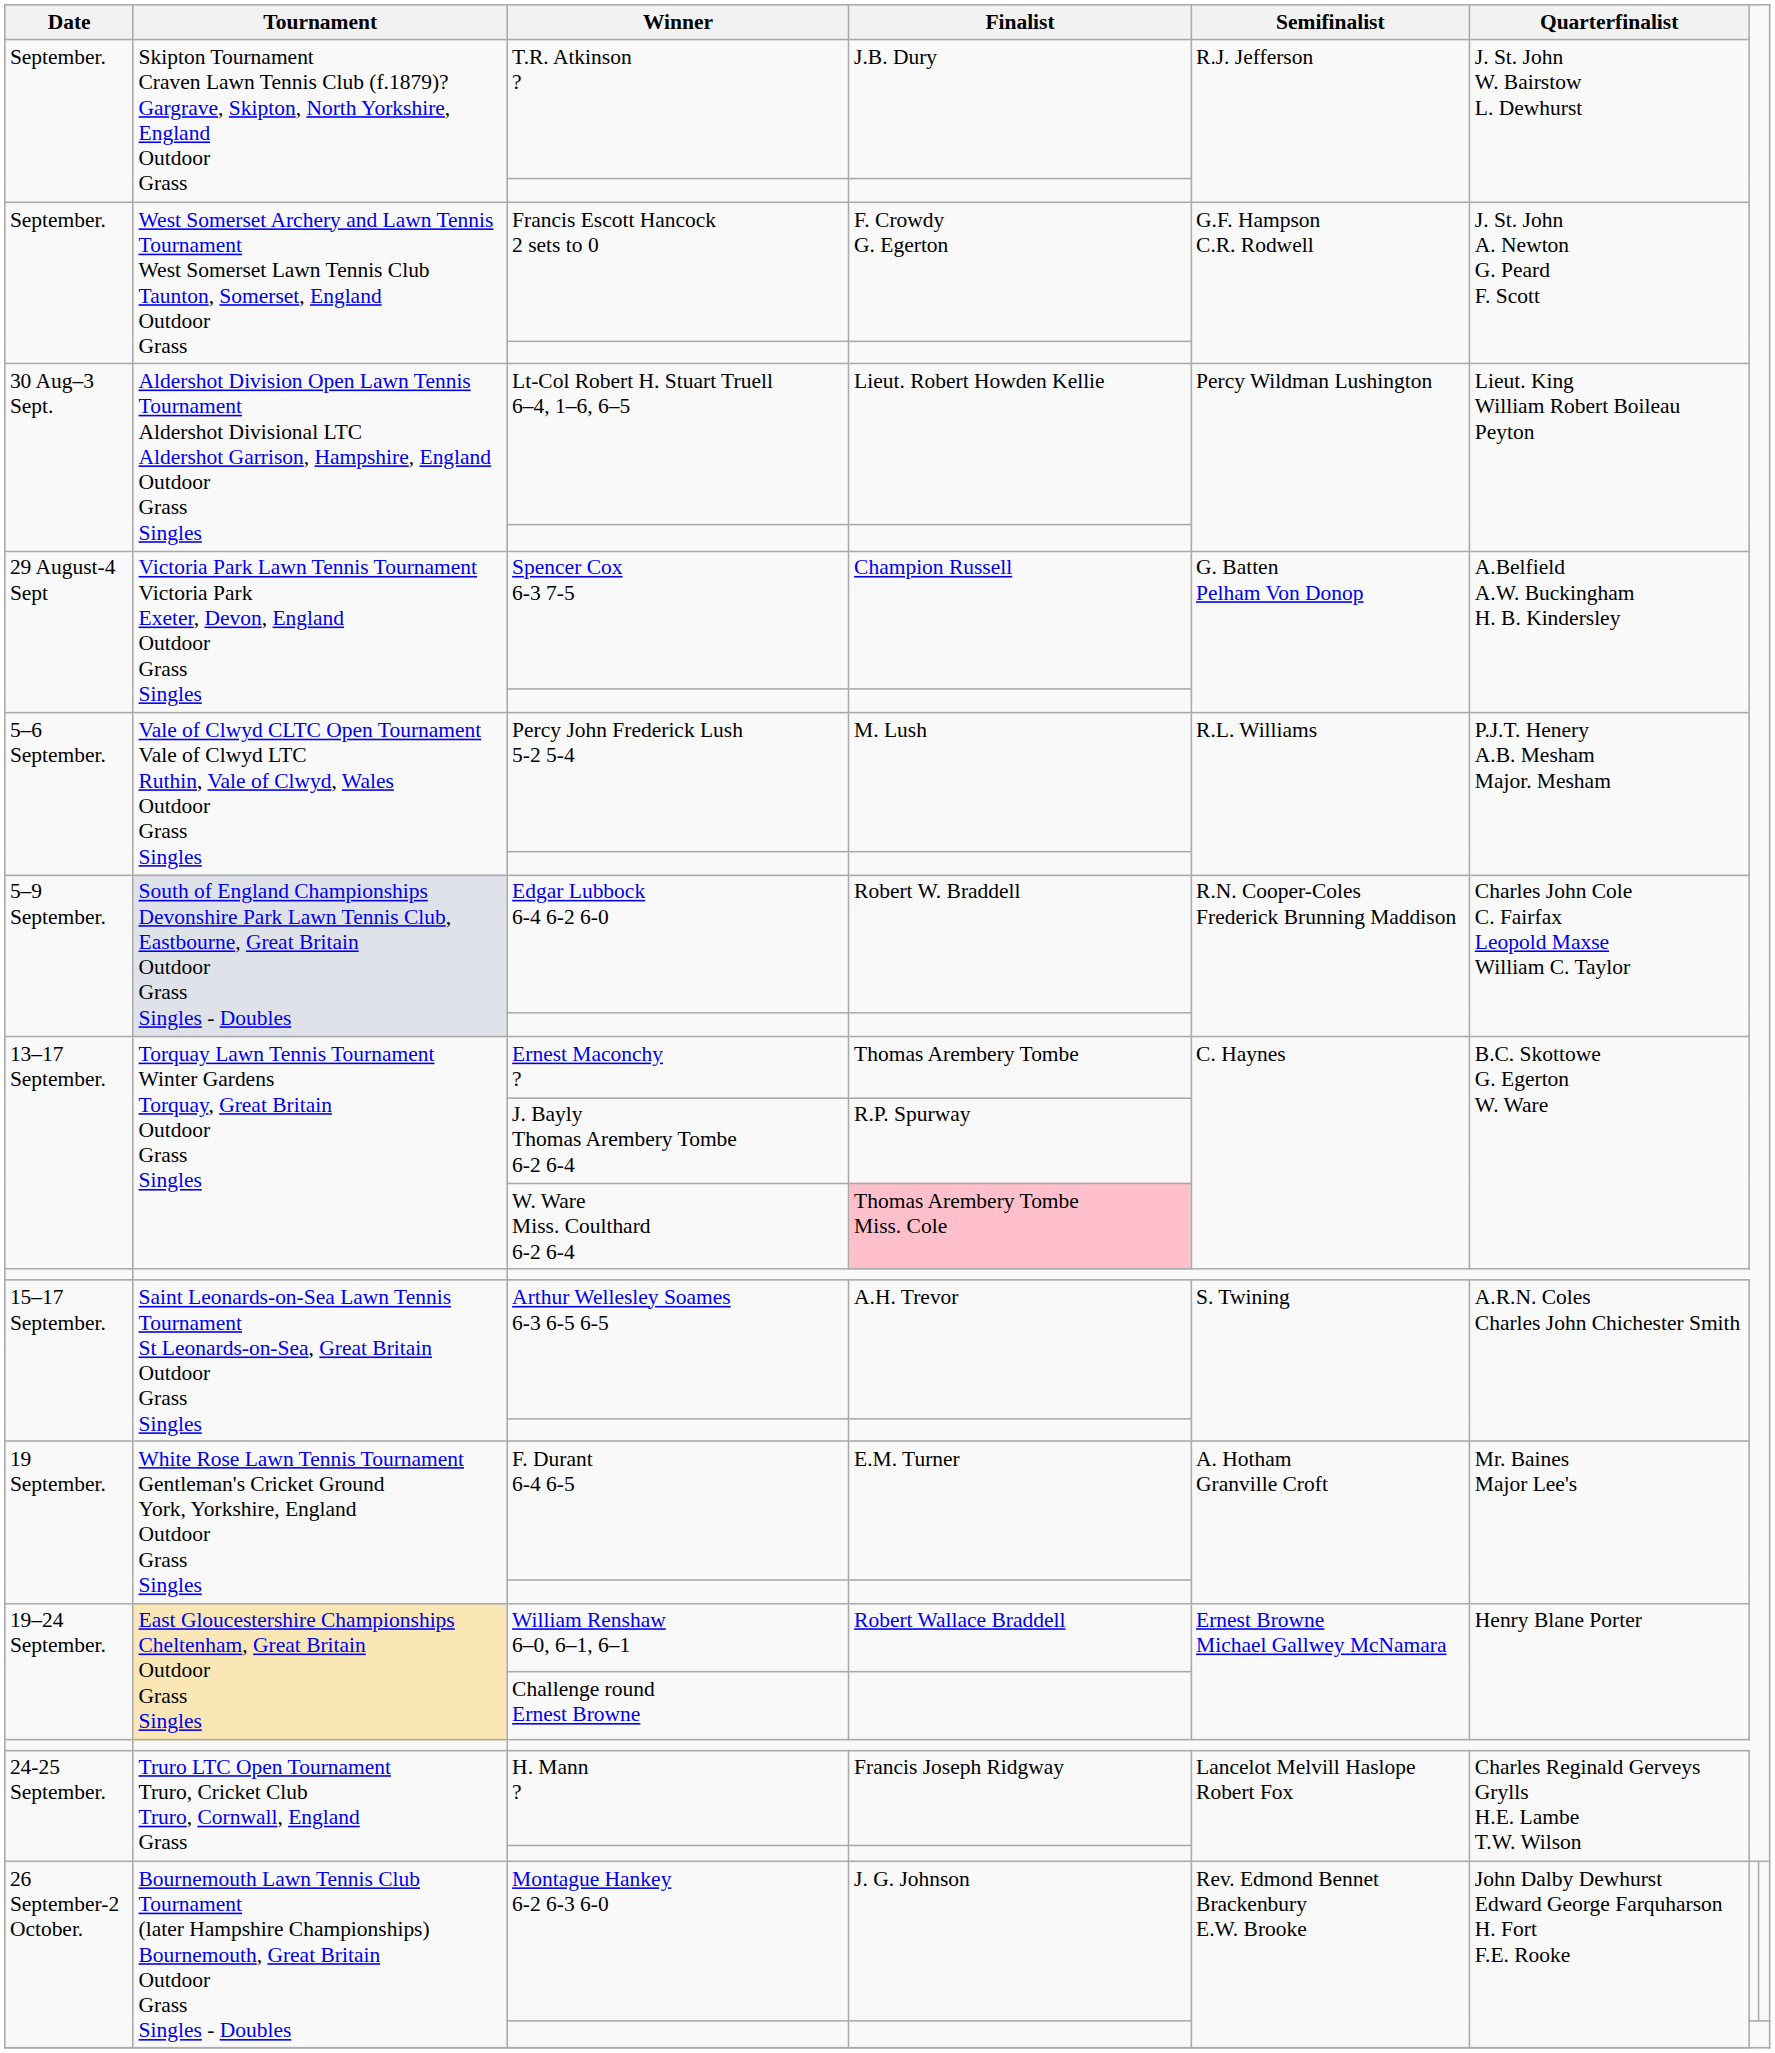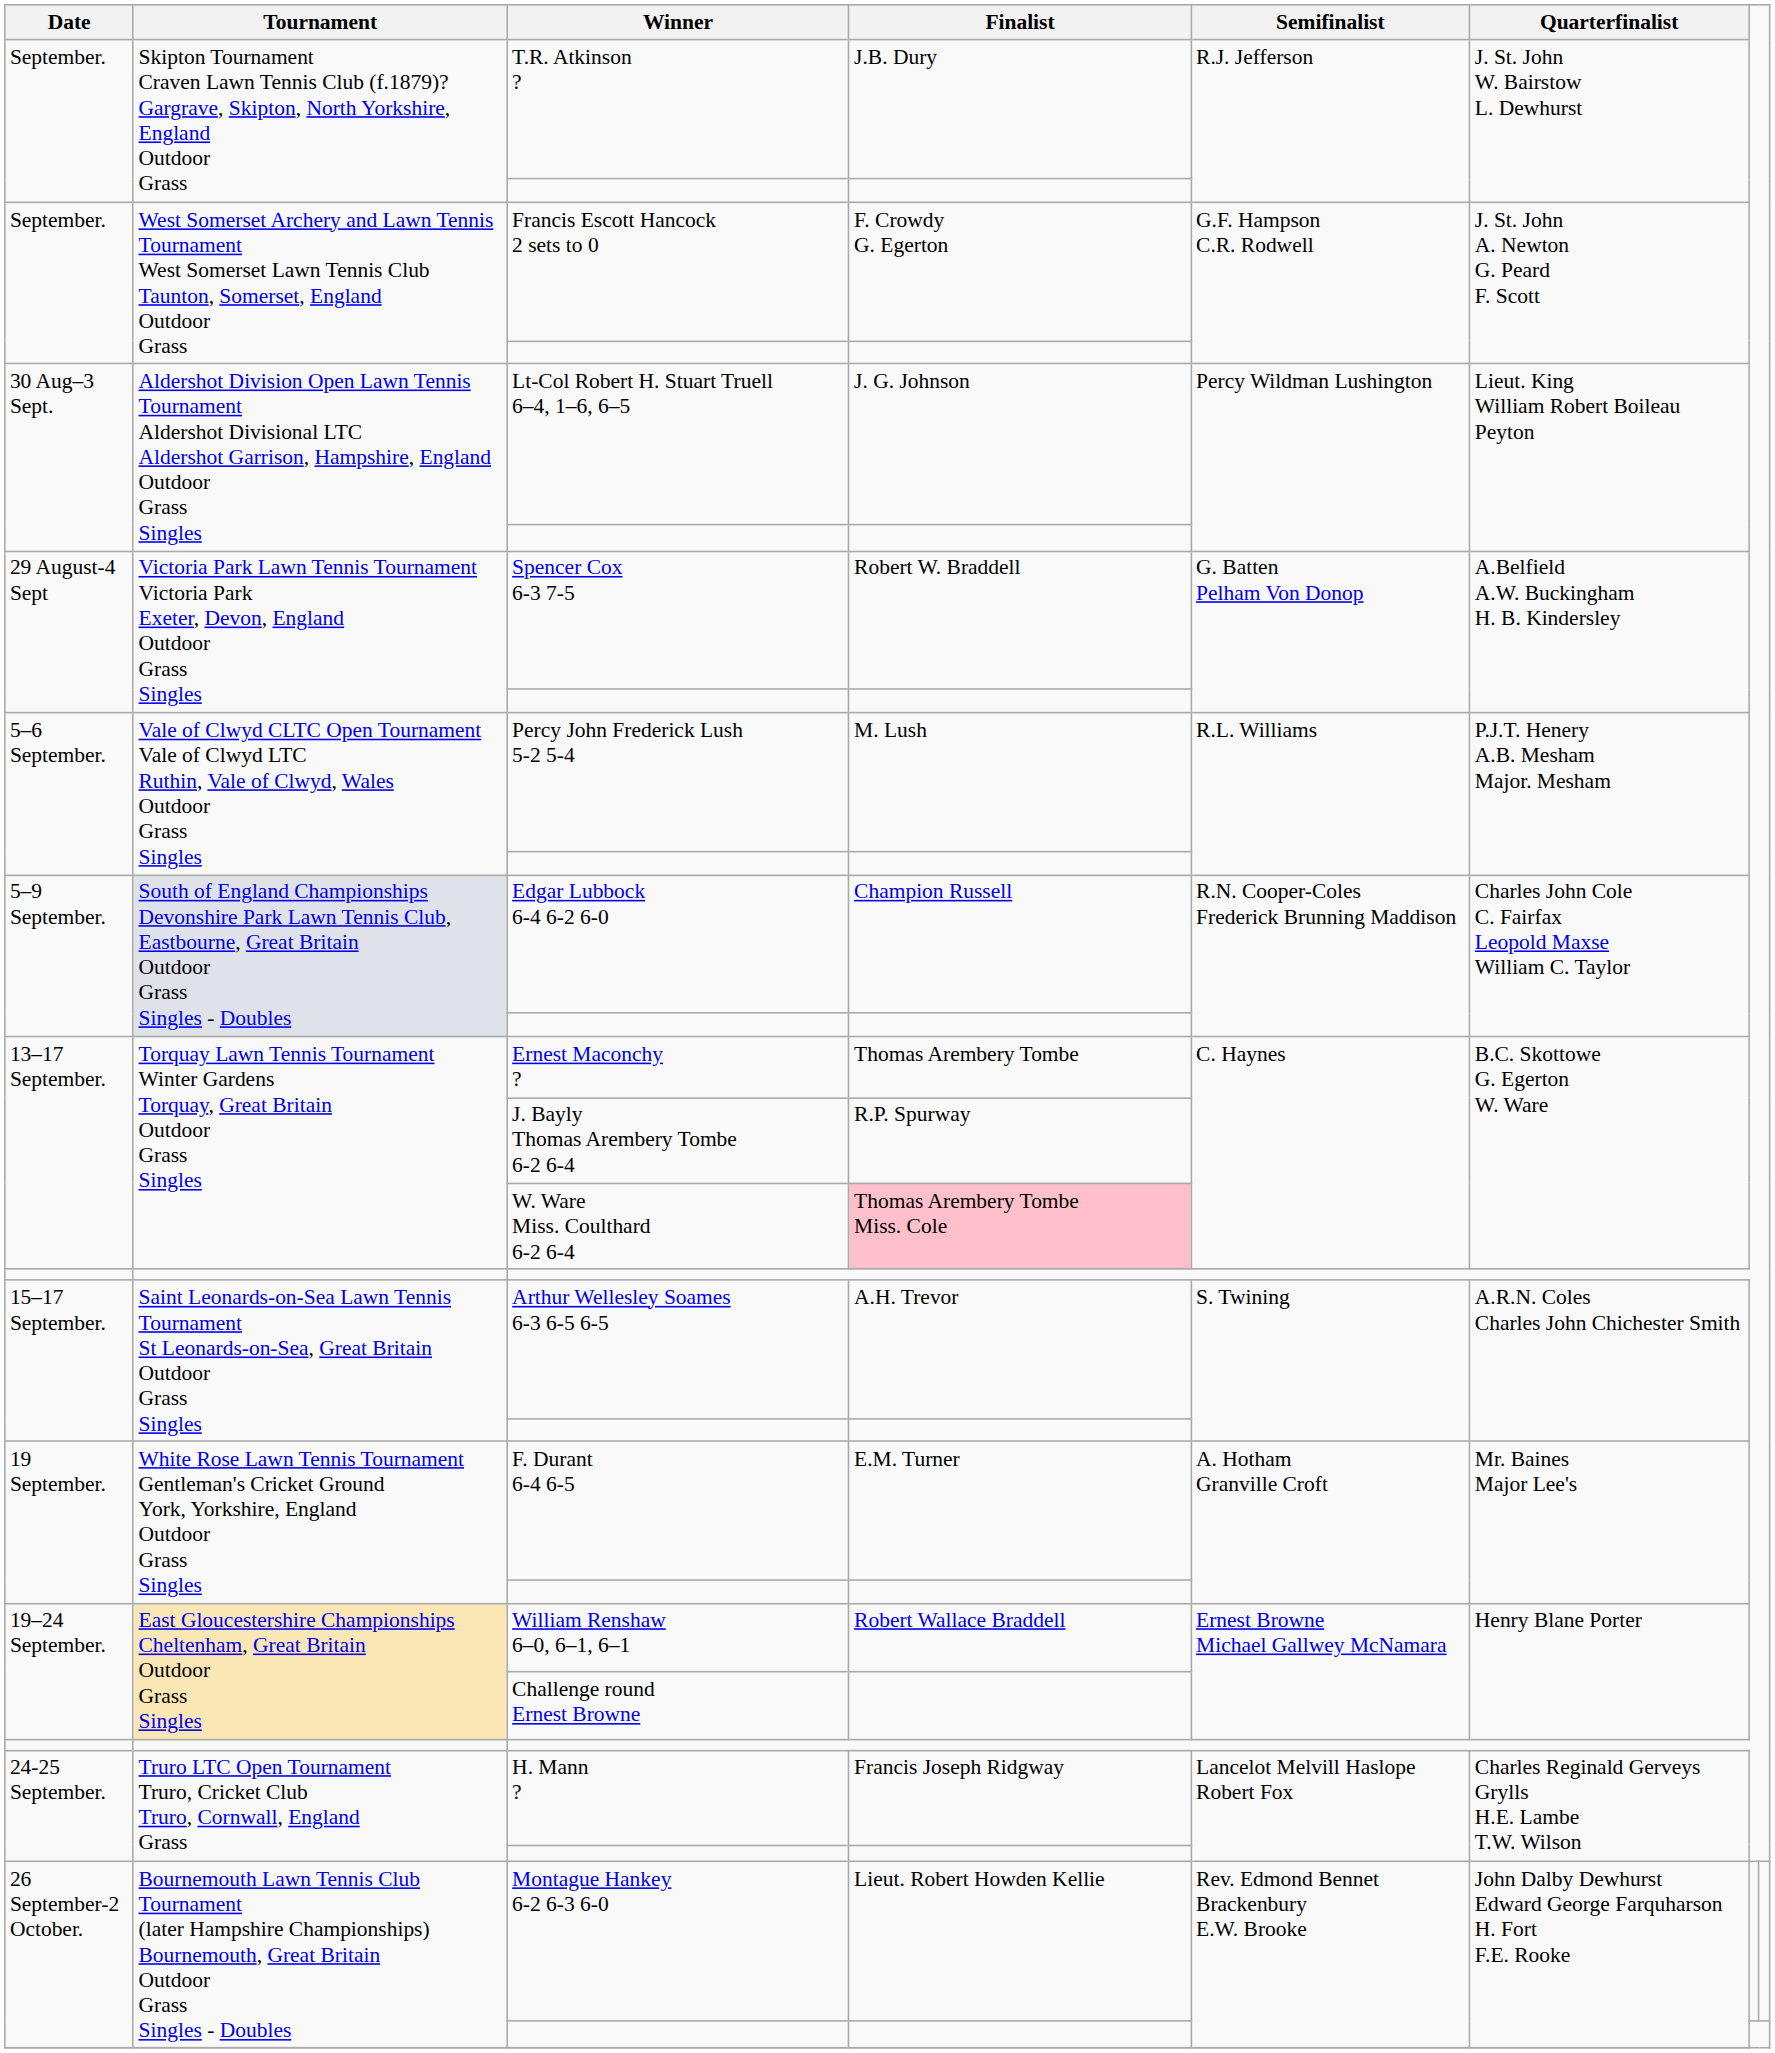(979, 380) Lieut. Robert Howden Kellie -> (912, 380) J. G. Johnson
(933, 568) Champion Russell -> (937, 568) Robert W. Braddell
(937, 891) Robert W. Braddell -> (933, 891) Champion Russell
(912, 1878) J. G. Johnson -> (979, 1878) Lieut. Robert Howden Kellie
